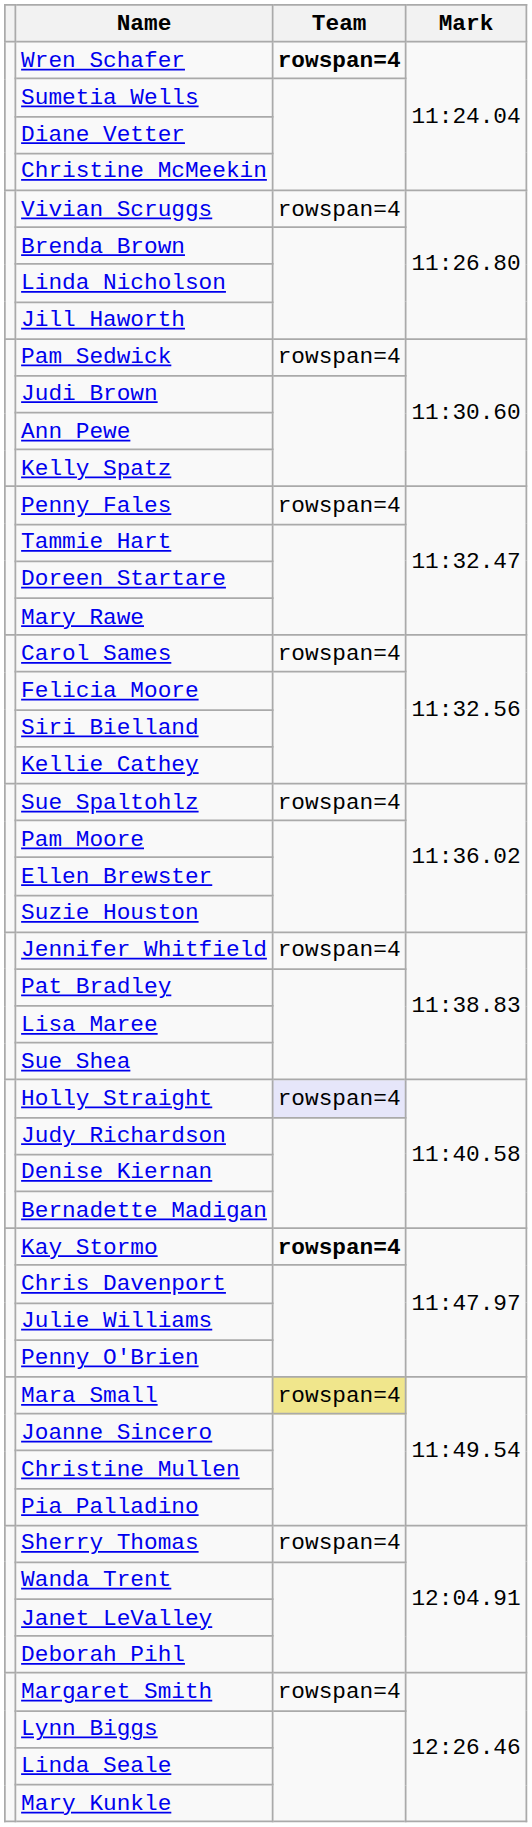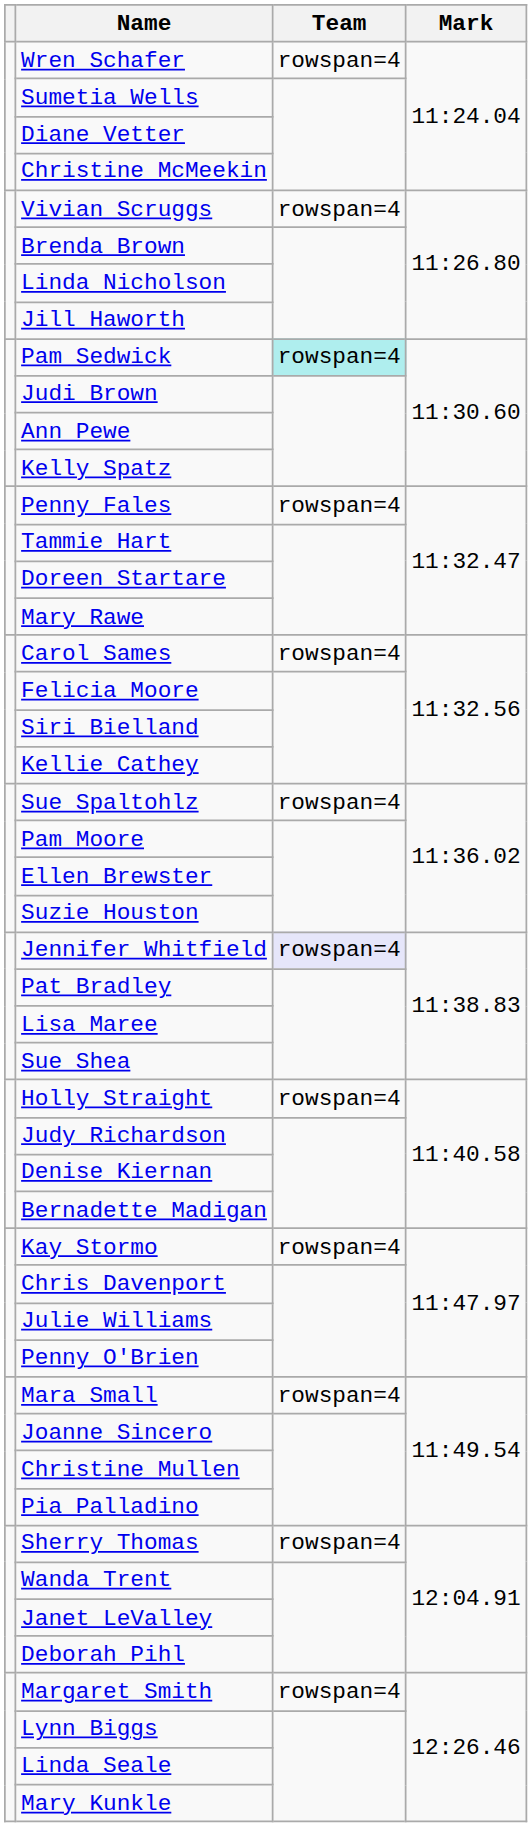(339, 60) bold -> (339, 60) normal
(339, 357) no background -> (339, 357) paleturquoise background
(339, 950) no background -> (339, 950) lavender background
(339, 1099) lavender background -> (339, 1099) no background
(339, 1247) bold -> (339, 1247) normal
(339, 1395) khaki background -> (339, 1395) no background
